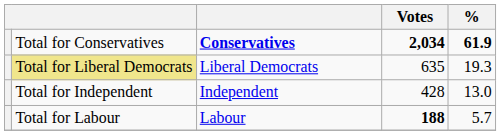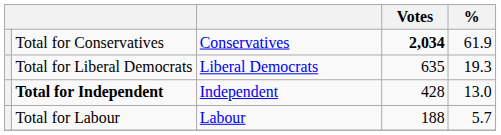(247, 42) bold -> (245, 42) normal
(478, 42) bold -> (478, 42) normal
(104, 67) khaki background -> (104, 67) no background
(84, 92) normal -> (89, 92) bold
(433, 117) bold -> (433, 117) normal
